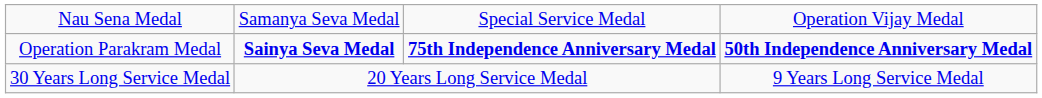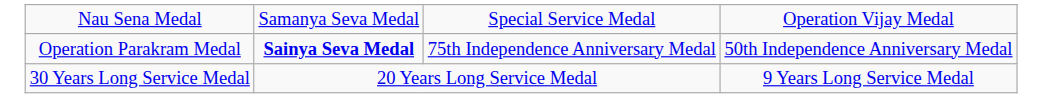(562, 48) bold -> (572, 48) normal
(878, 48) bold -> (868, 48) normal
